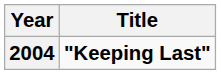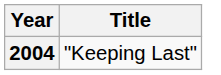(137, 52) bold -> (130, 52) normal
